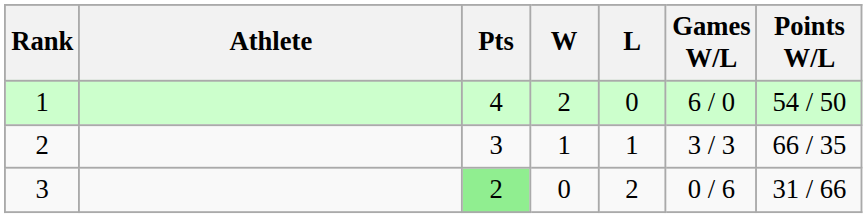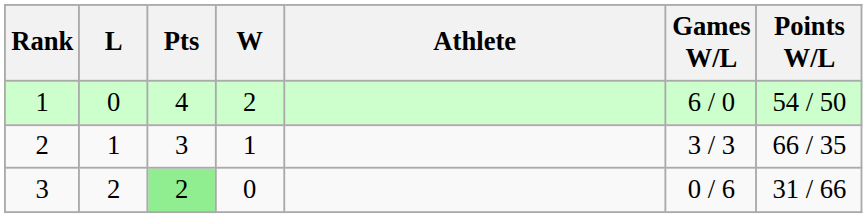columns swapped: (271, 42) <-> (632, 42)
